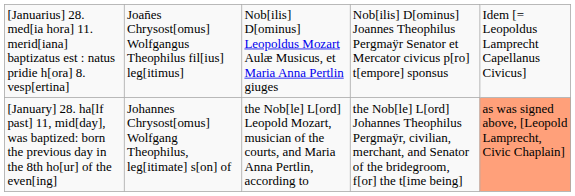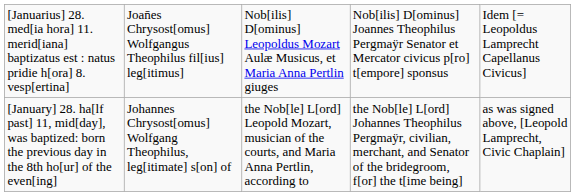(525, 130) lightsalmon background -> (525, 130) no background
